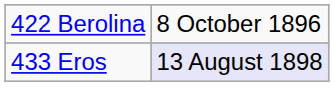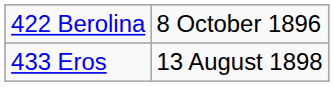(239, 61) lavender background -> (239, 61) no background
